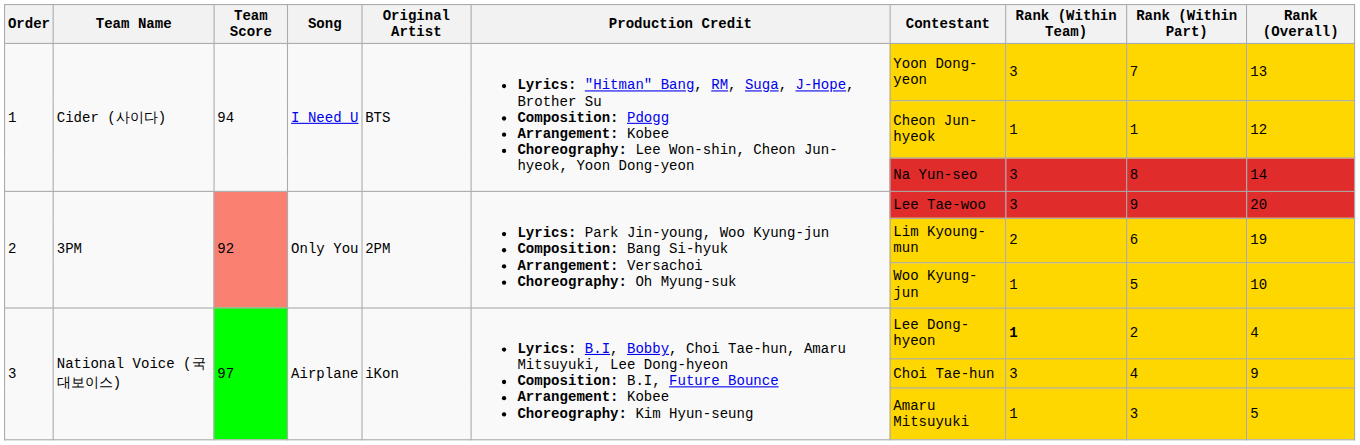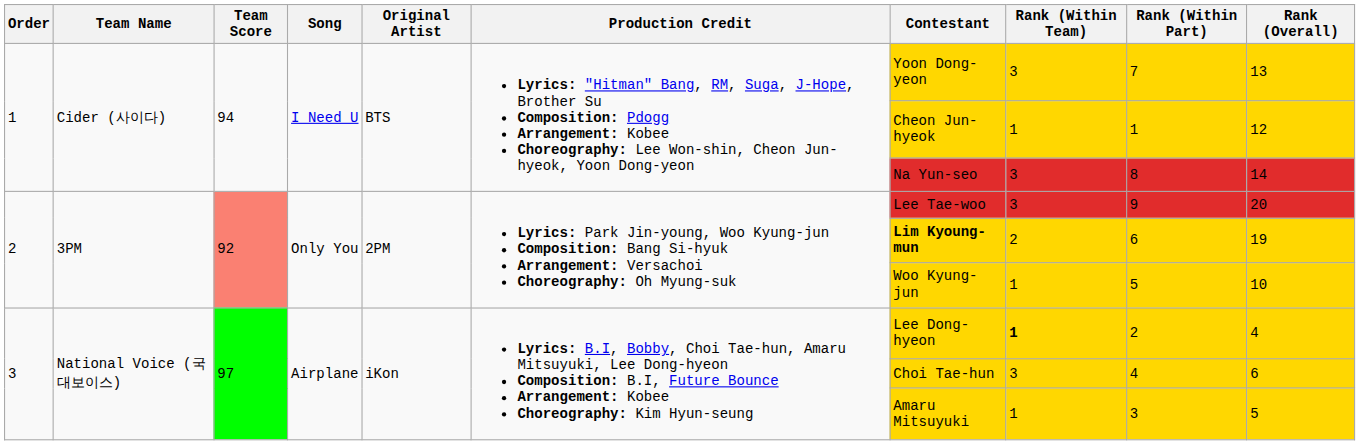(940, 240) normal -> (940, 240) bold
(1255, 374) 9 -> (1255, 374) 6
